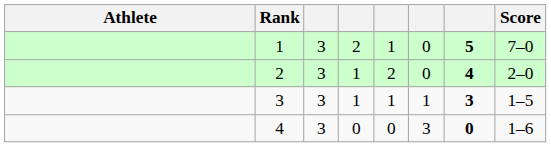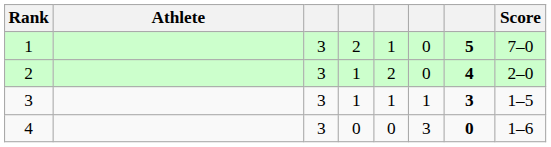columns swapped: (280, 18) <-> (130, 18)
